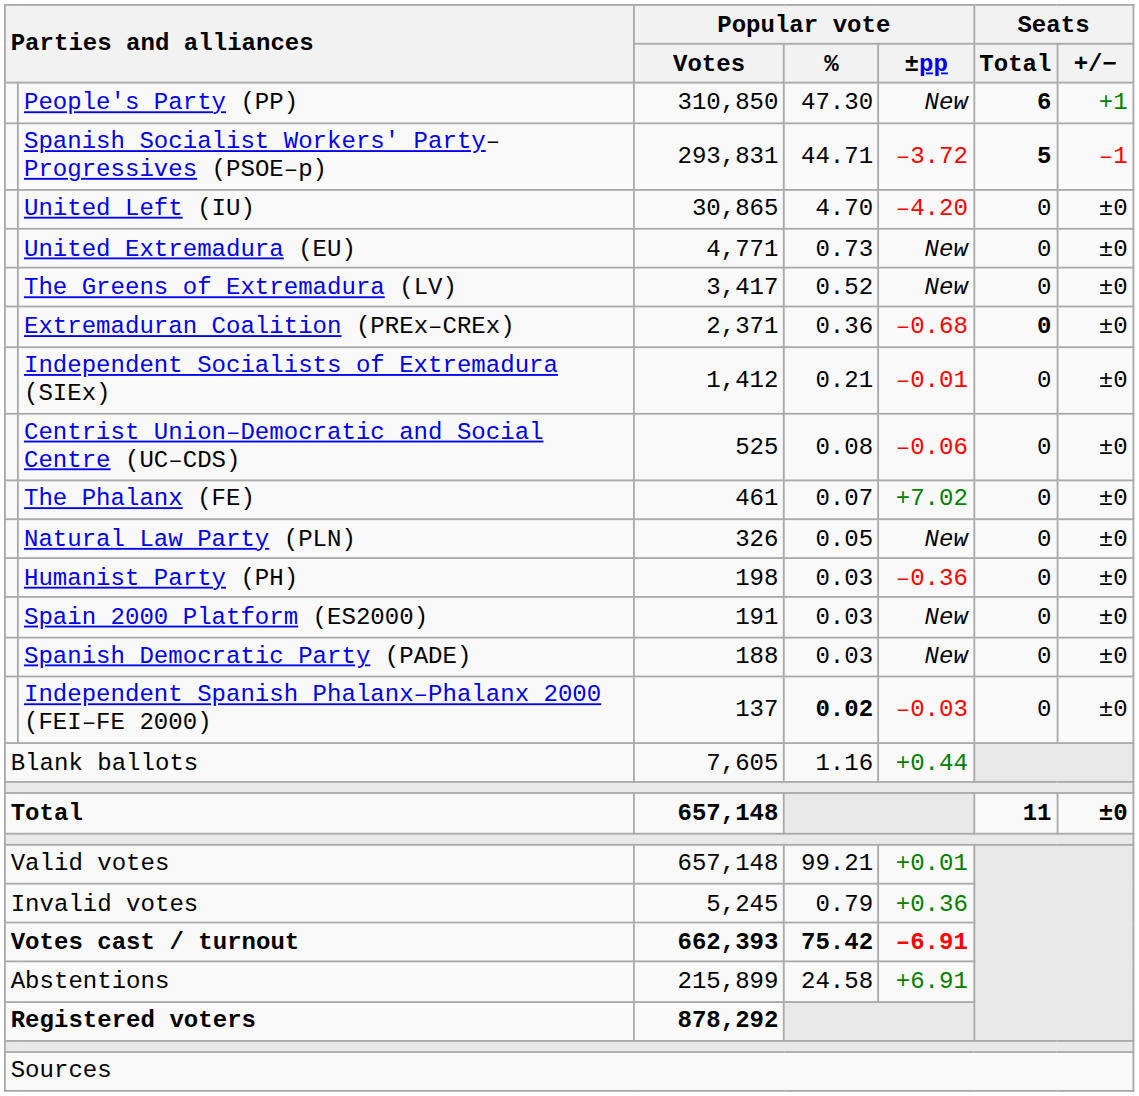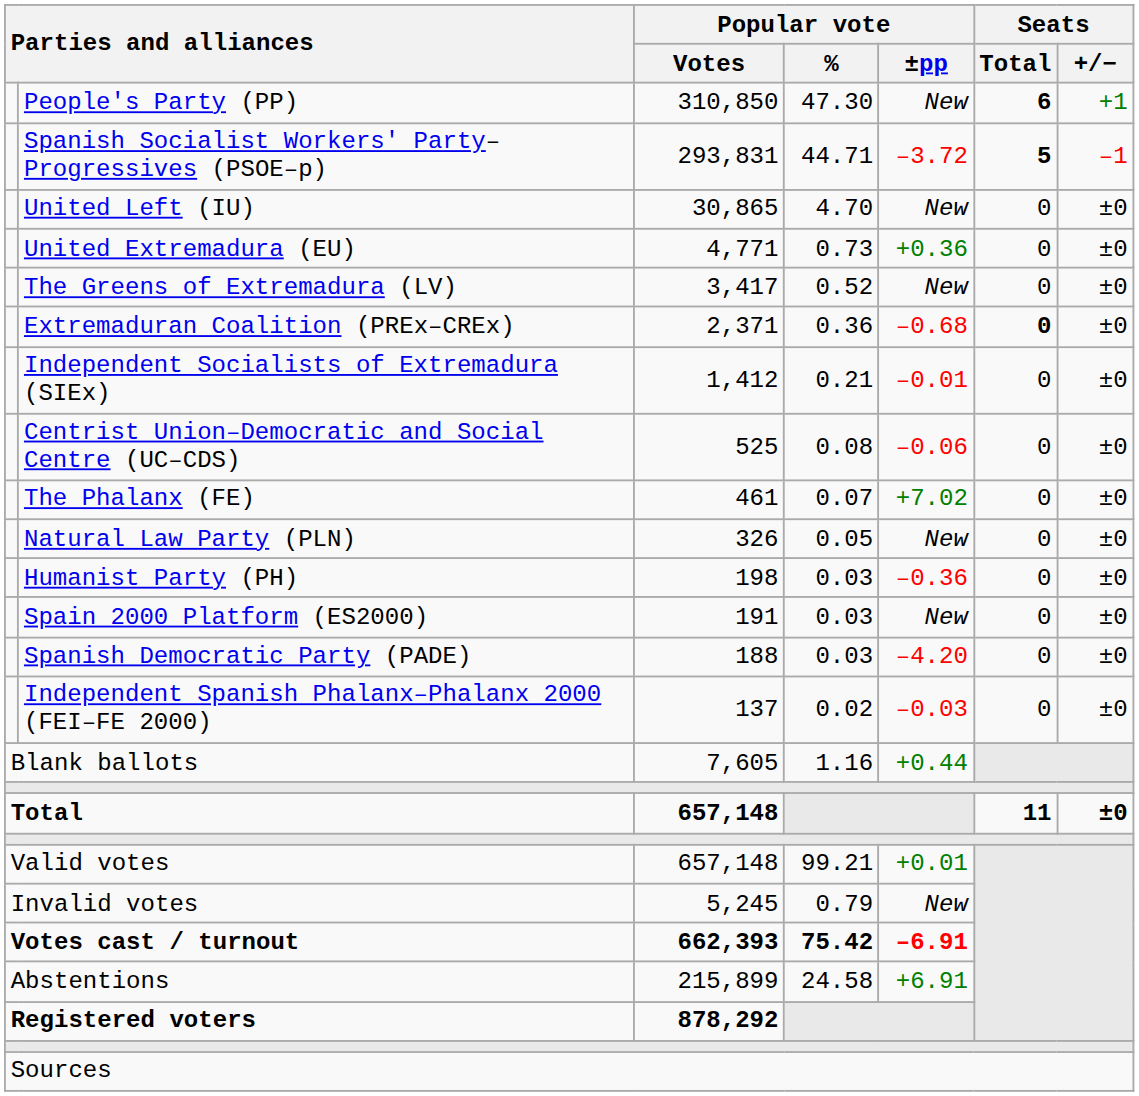(932, 209) –4.20 -> (946, 209) New
(946, 248) New -> (932, 248) +0.36
(946, 657) New -> (932, 657) –4.20
(844, 710) bold -> (844, 710) normal
(932, 903) +0.36 -> (946, 903) New
